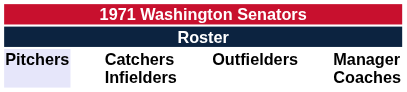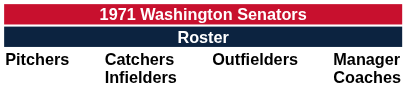(37, 59) lavender background -> (37, 59) no background
